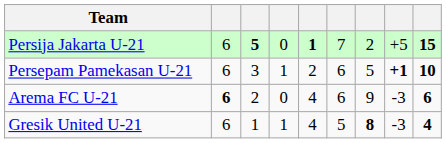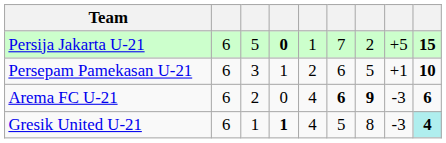(255, 44) bold -> (255, 44) normal
(284, 44) normal -> (284, 44) bold
(312, 44) bold -> (312, 44) normal
(399, 71) bold -> (399, 71) normal
(226, 97) bold -> (226, 97) normal
(341, 97) normal -> (341, 97) bold
(370, 97) normal -> (370, 97) bold
(284, 124) normal -> (284, 124) bold
(370, 124) bold -> (370, 124) normal
(427, 124) no background -> (427, 124) paleturquoise background
